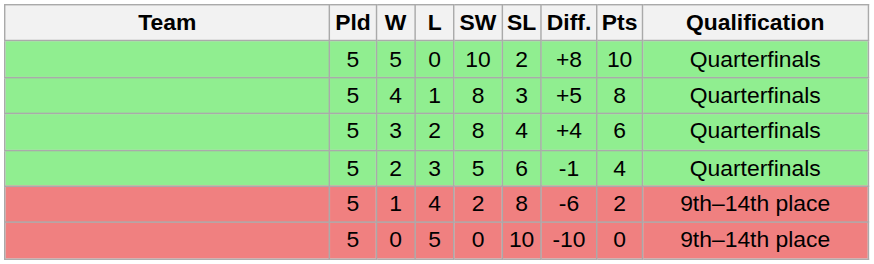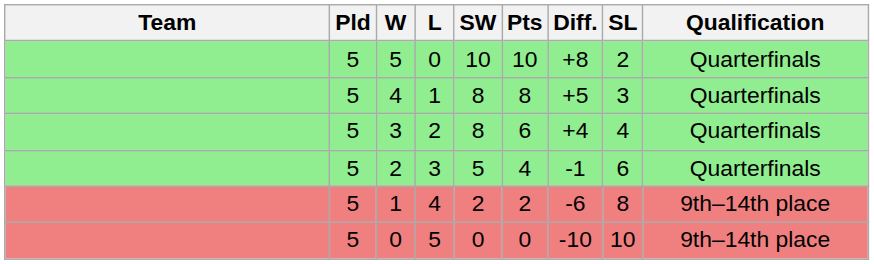columns swapped: (522, 22) <-> (620, 22)
